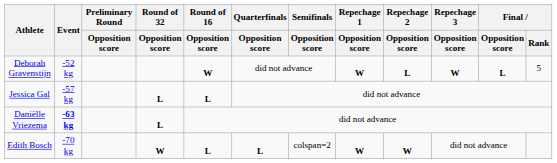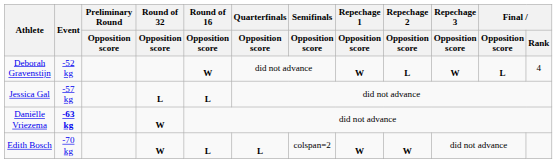(539, 69) 5 -> (539, 69) 4
(160, 125) L -> (160, 125) W
